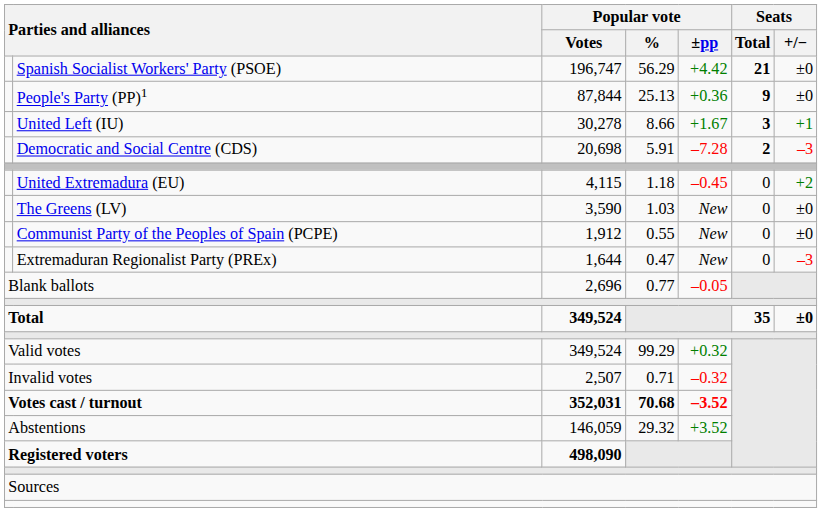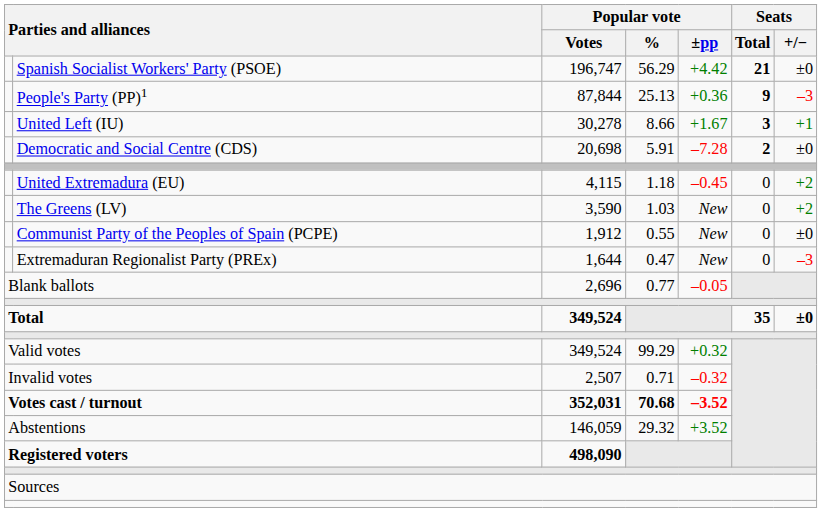(805, 96) ±0 -> (805, 96) –3
(805, 149) –3 -> (805, 149) ±0
(805, 208) ±0 -> (804, 208) +2
